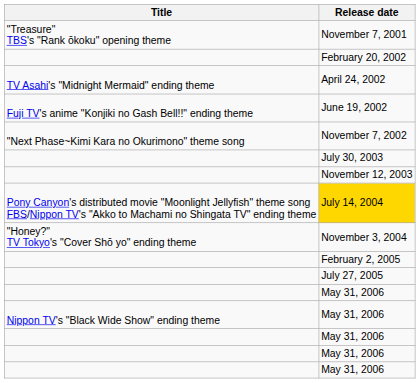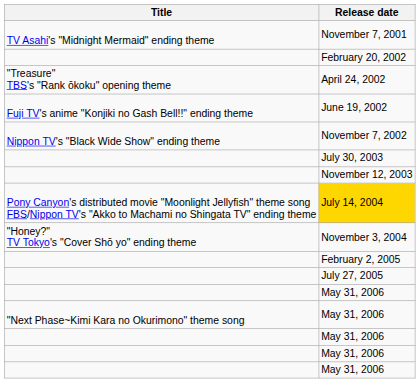(89, 35) "Treasure" TBS's "Rank ōkoku" opening theme -> (111, 40) TV Asahi's "Midnight Mermaid" ending theme
(111, 85) TV Asahi's "Midnight Mermaid" ending theme -> (89, 79) "Treasure" TBS's "Rank ōkoku" opening theme
(126, 142) "Next Phase~Kimi Kara no Okurimono" theme song -> (113, 142) Nippon TV's "Black Wide Show" ending theme
(113, 320) Nippon TV's "Black Wide Show" ending theme -> (126, 320) "Next Phase~Kimi Kara no Okurimono" theme song
